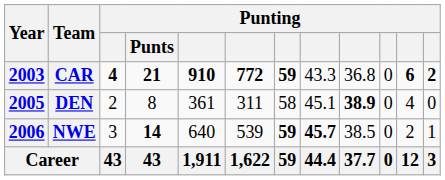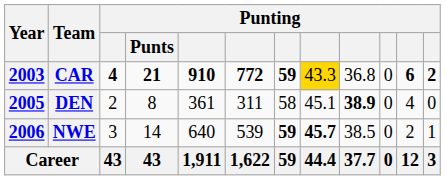(320, 75) no background -> (320, 75) gold background
(152, 132) bold -> (152, 132) normal
